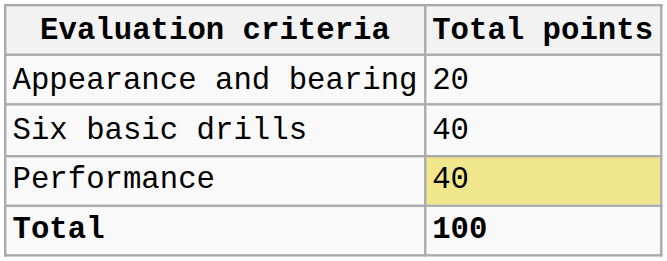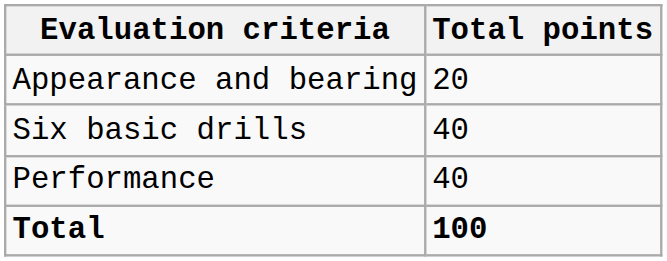(451, 180) khaki background -> (451, 180) no background
